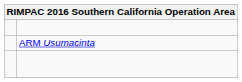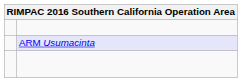(57, 43) no background -> (57, 43) lavender background
